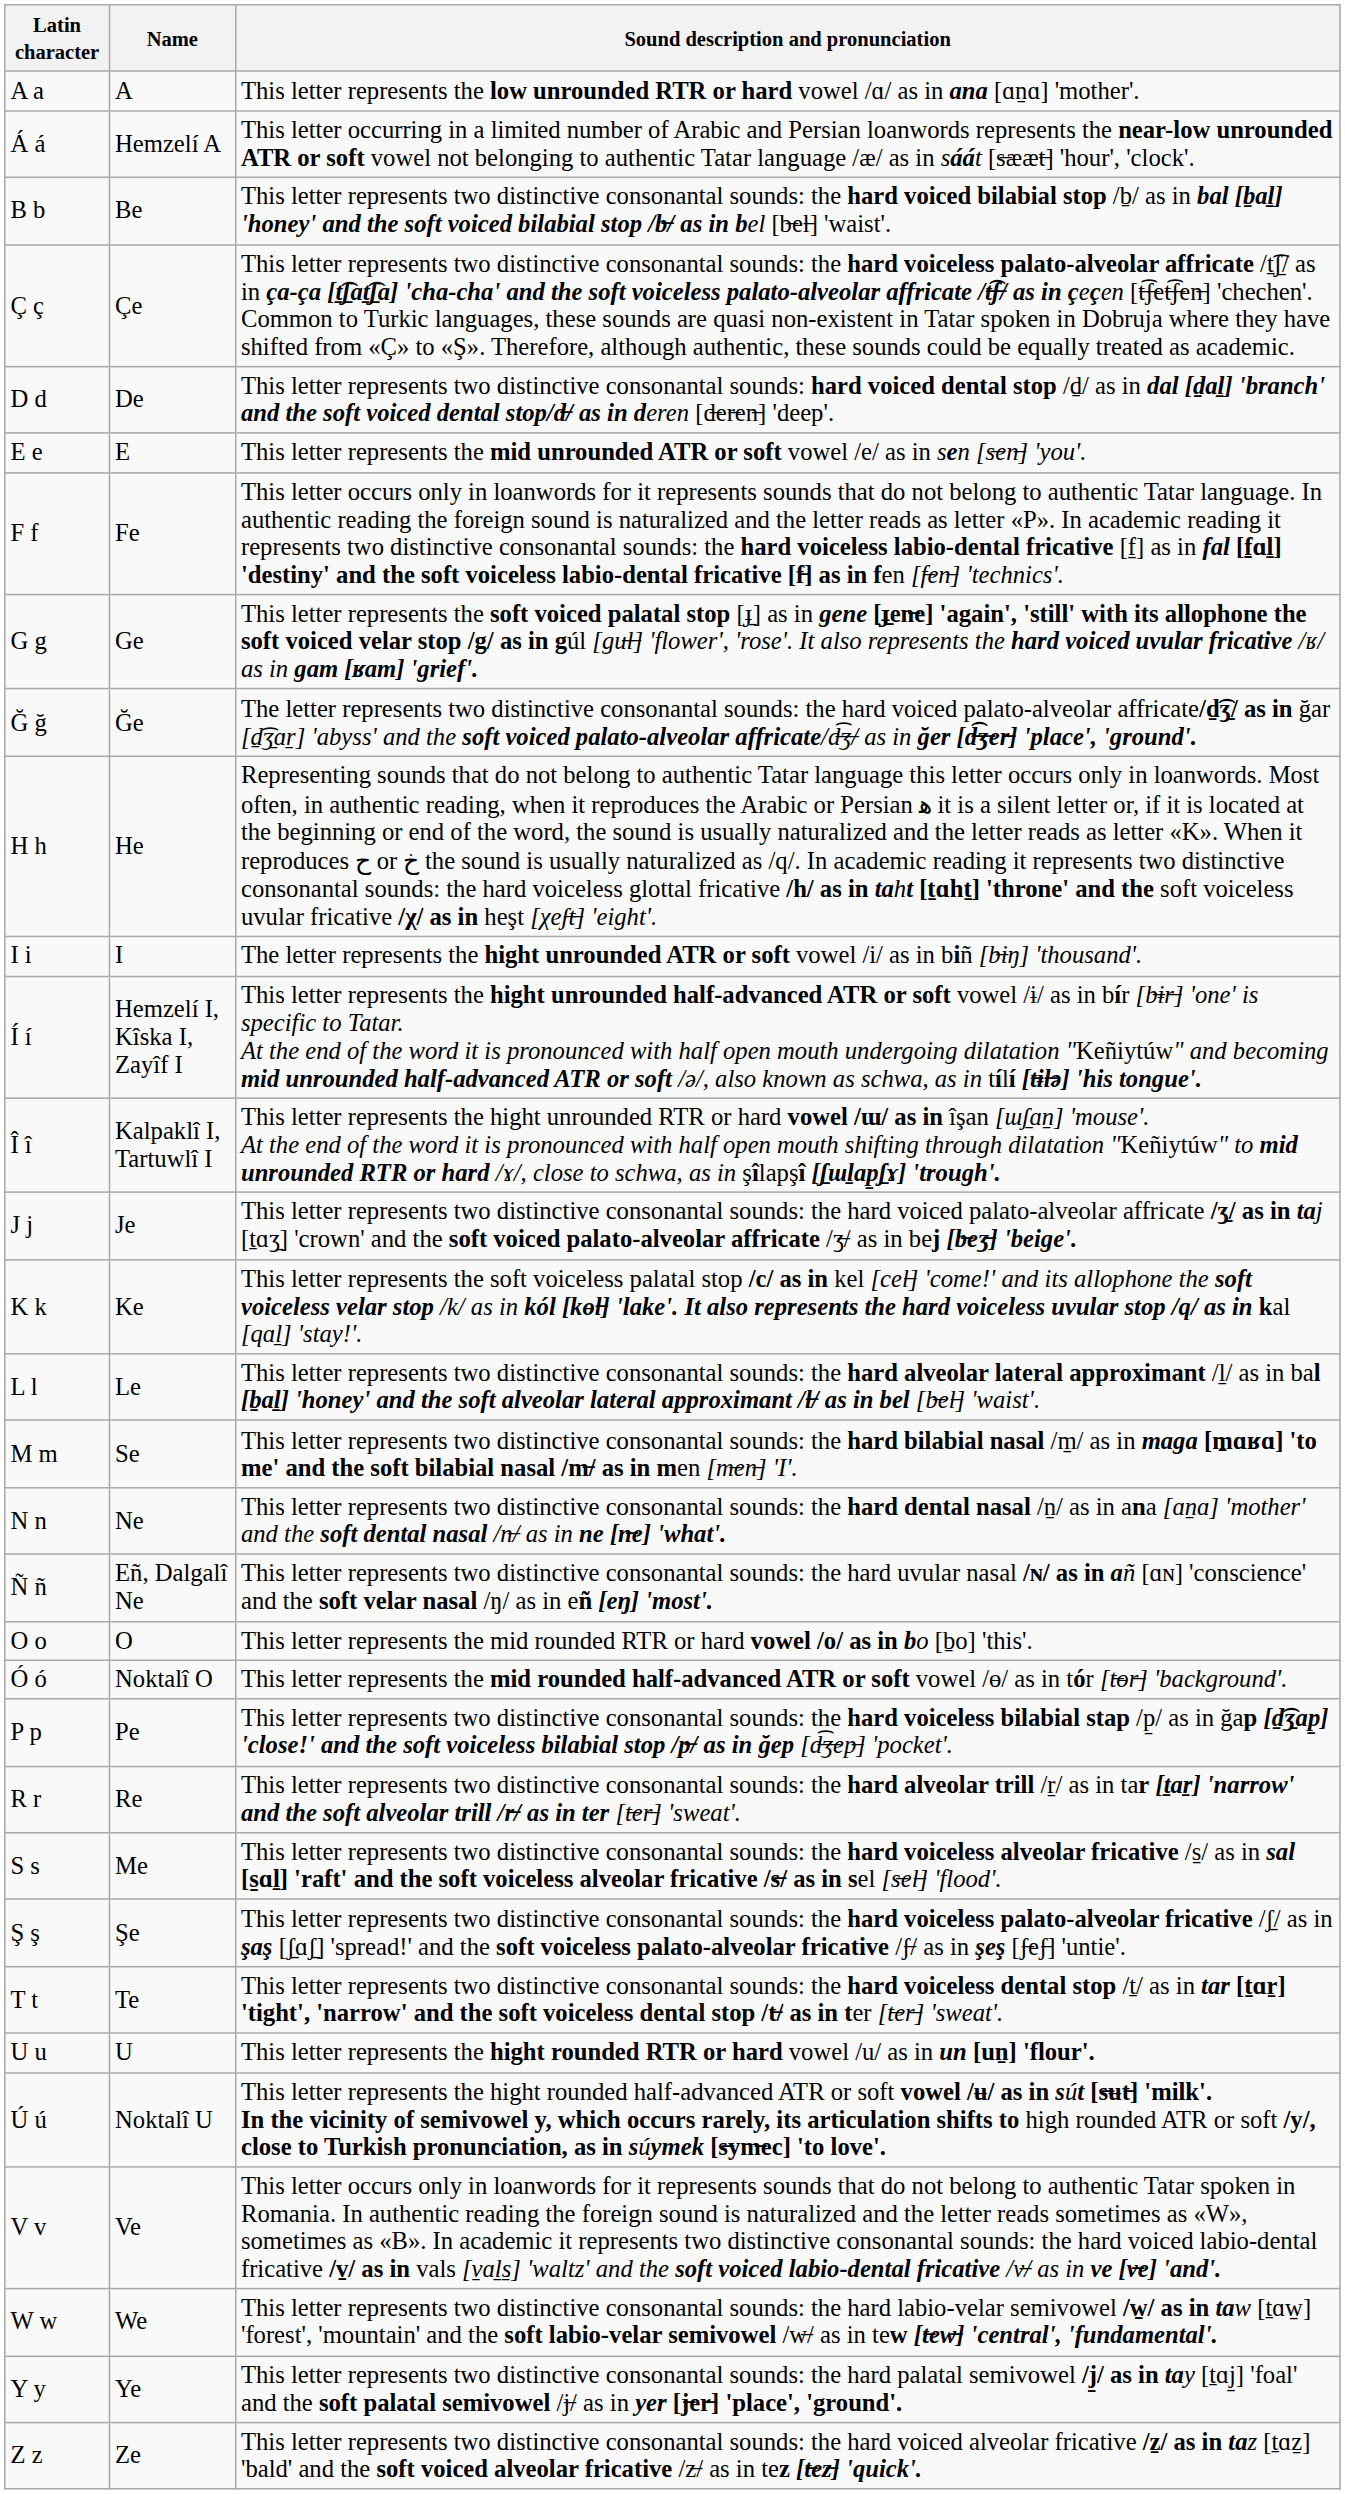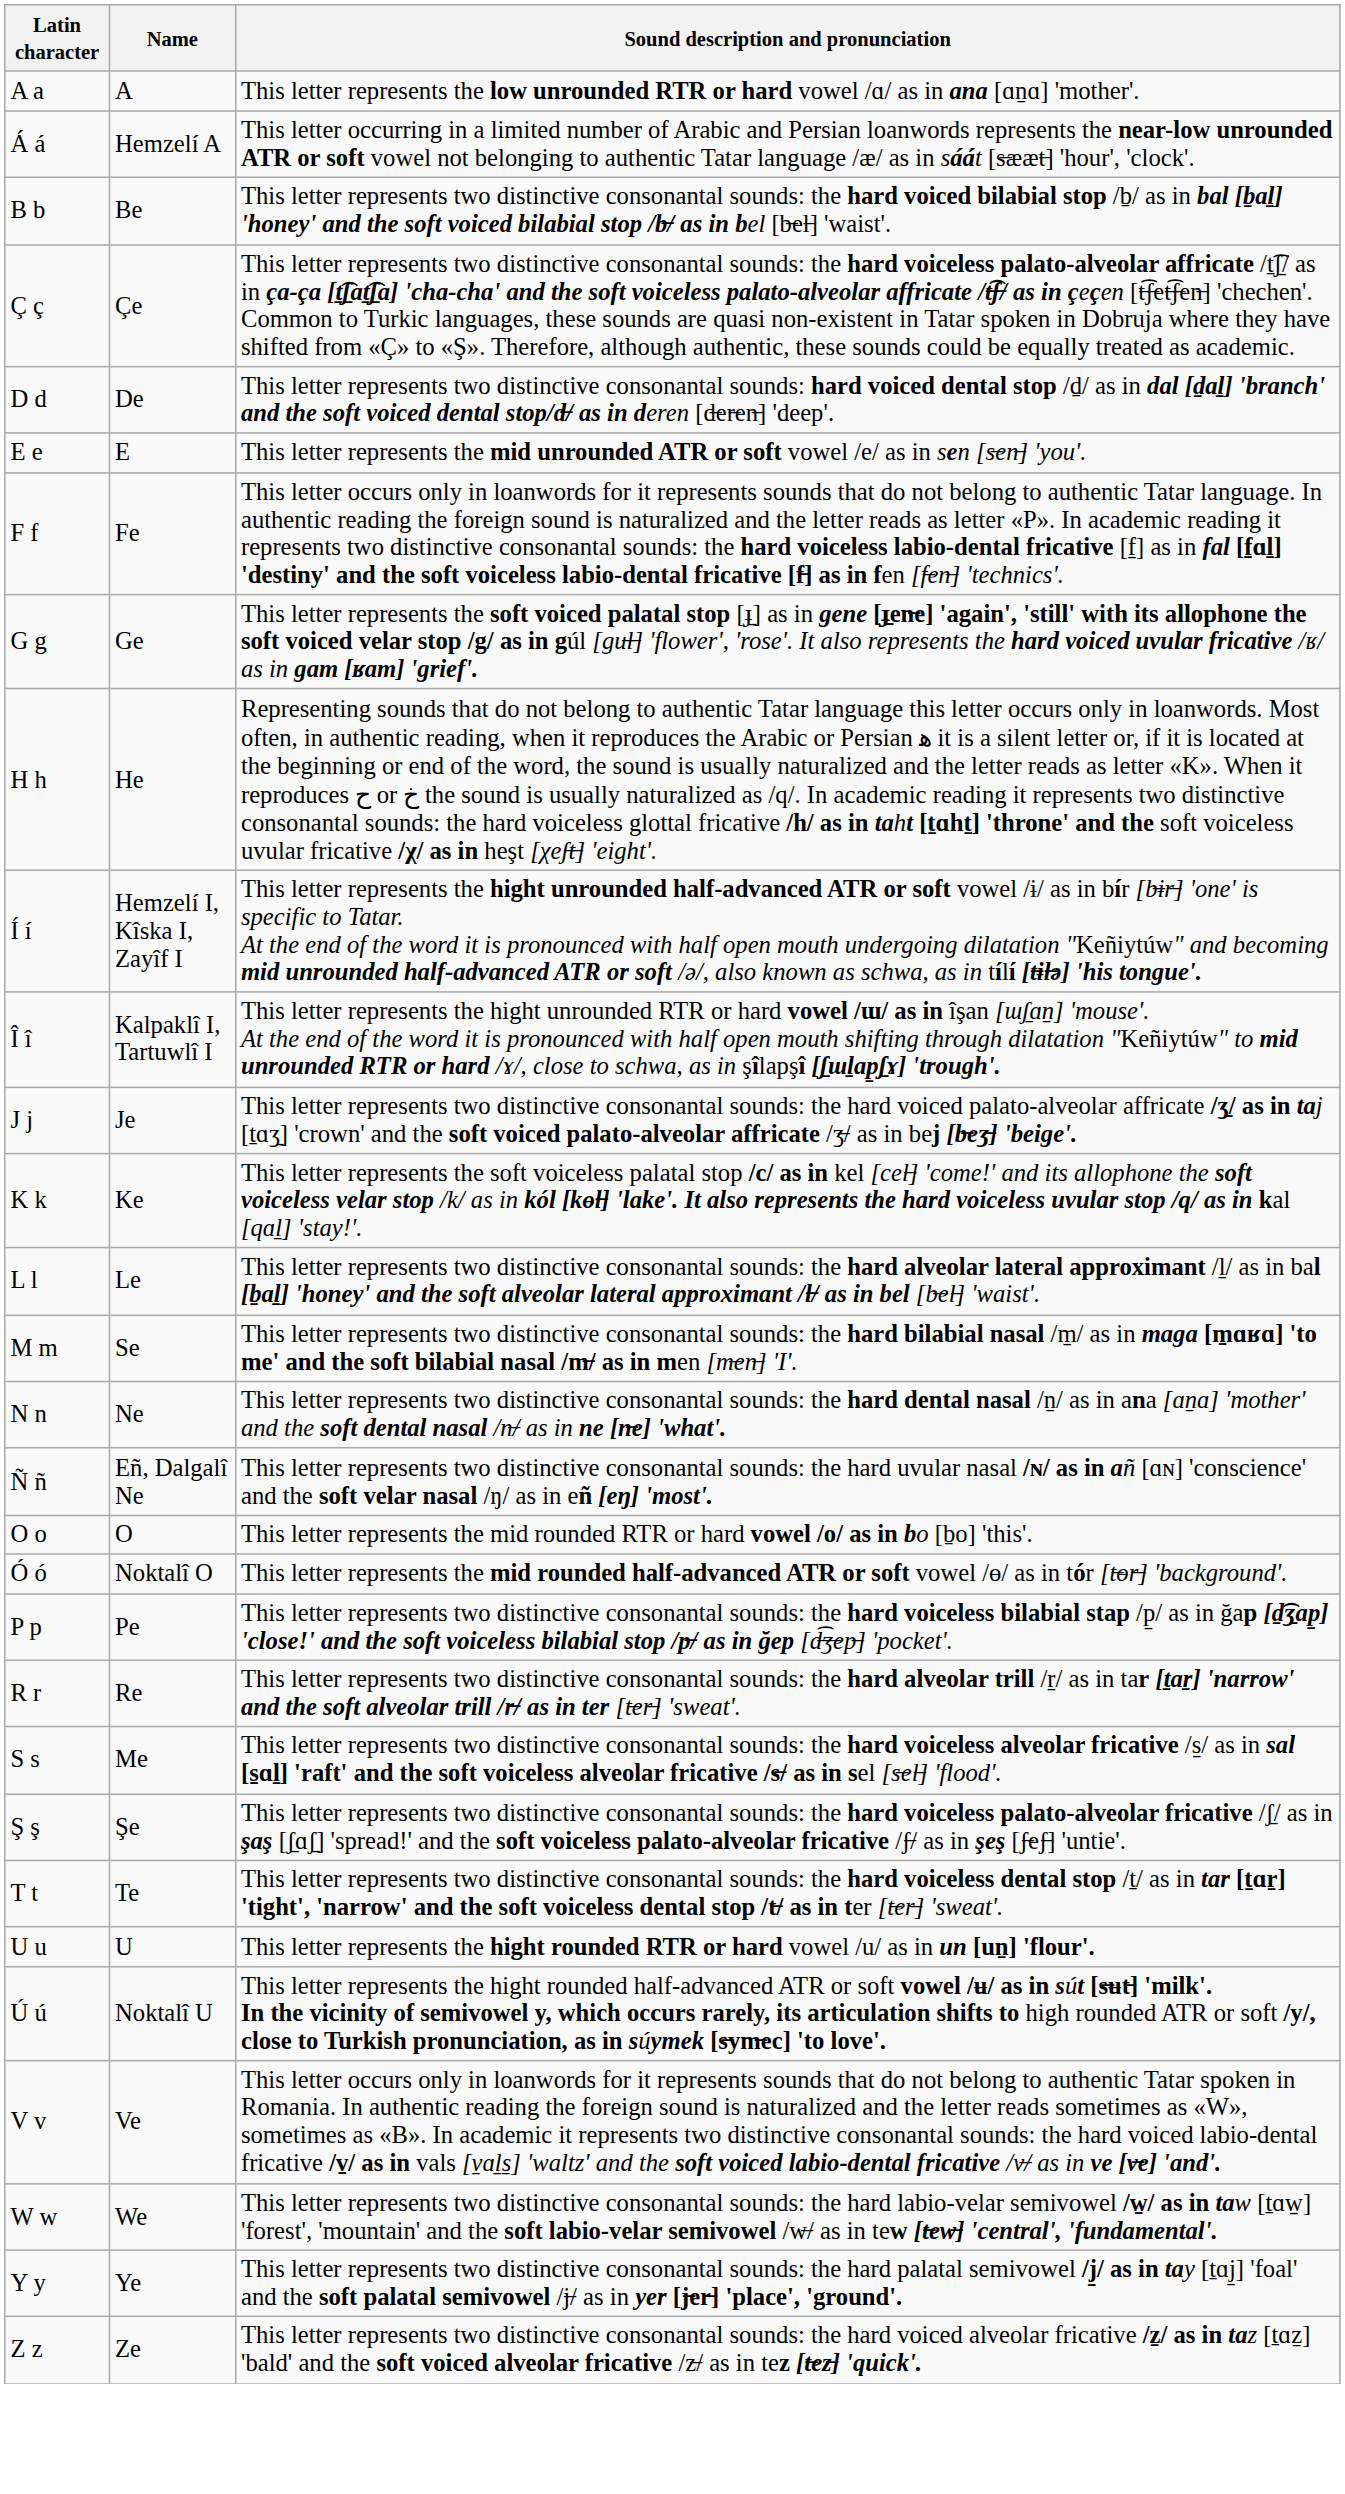- row: (29, 722)
- row: (21, 955)
